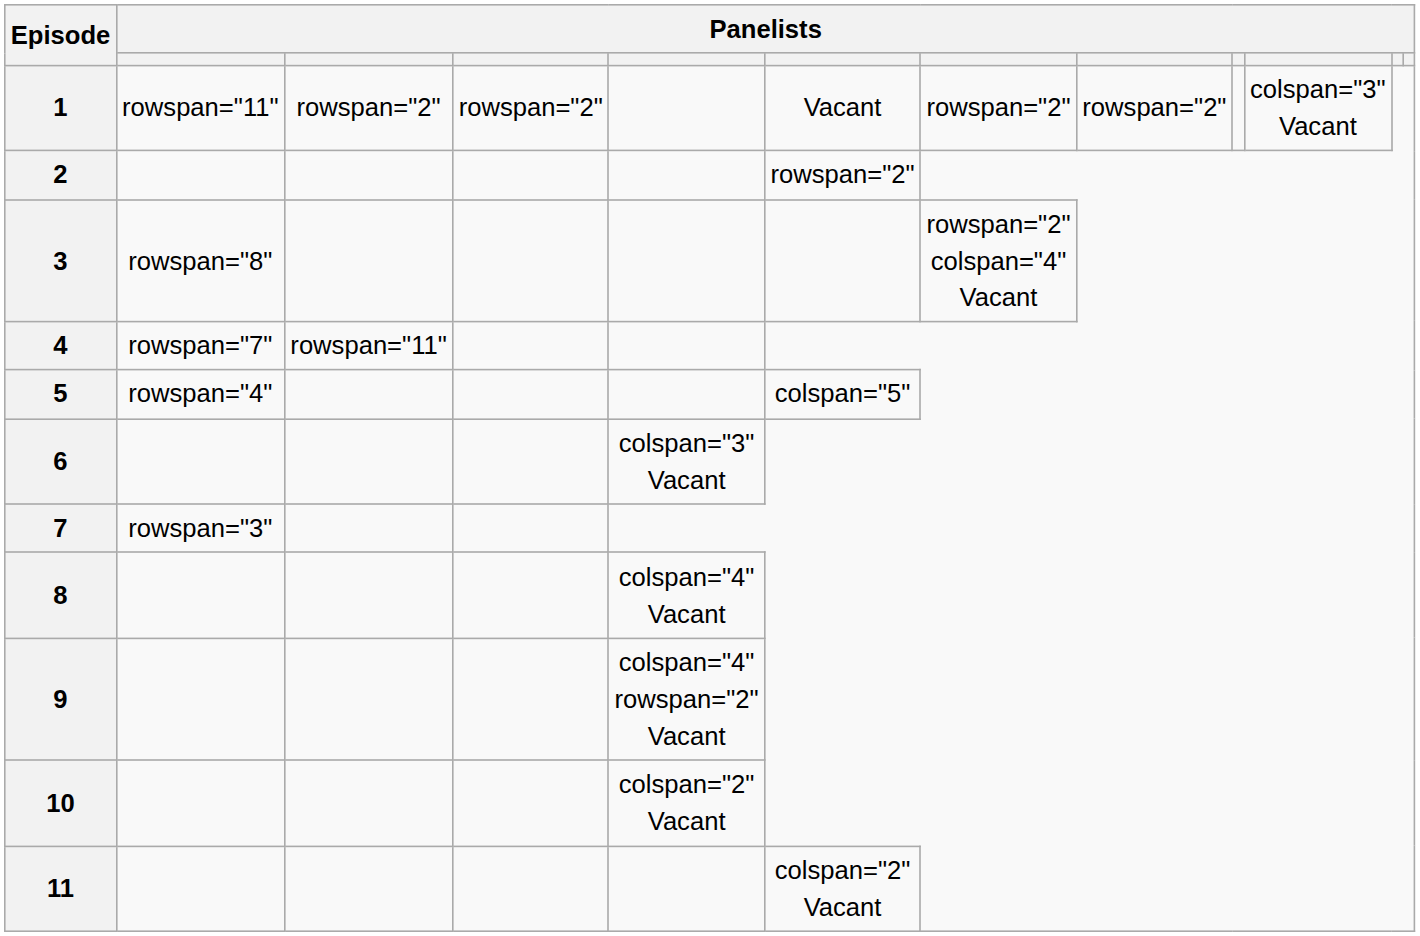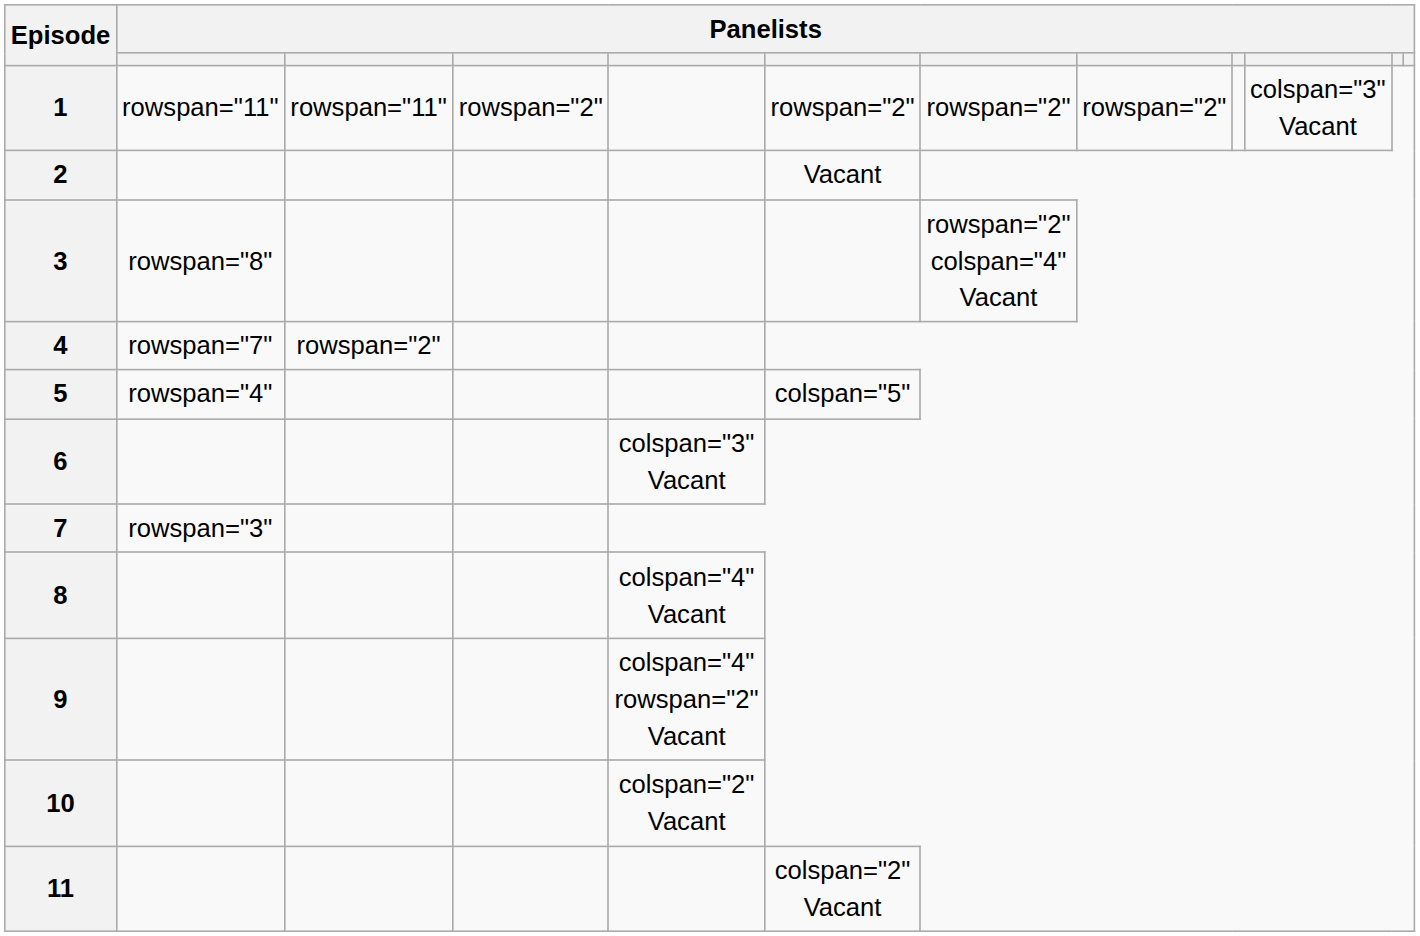(369, 108) rowspan="2" -> (369, 108) rowspan="11"
(843, 108) Vacant -> (843, 108) rowspan="2"
(843, 175) rowspan="2" -> (843, 175) Vacant
(369, 346) rowspan="11" -> (369, 346) rowspan="2"
